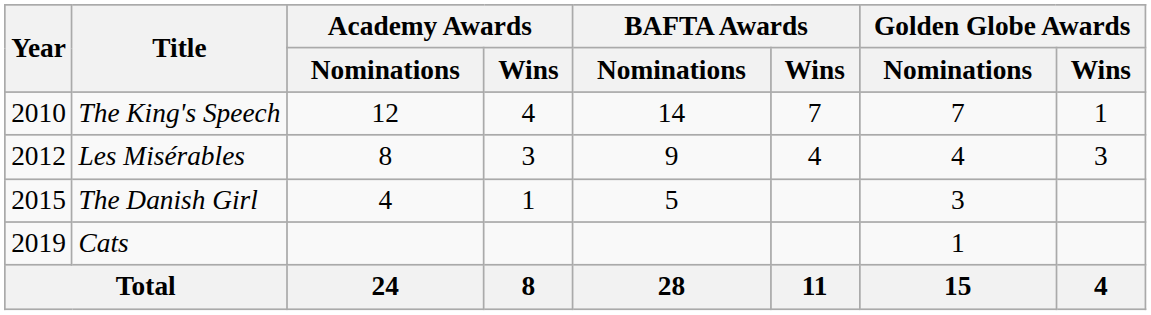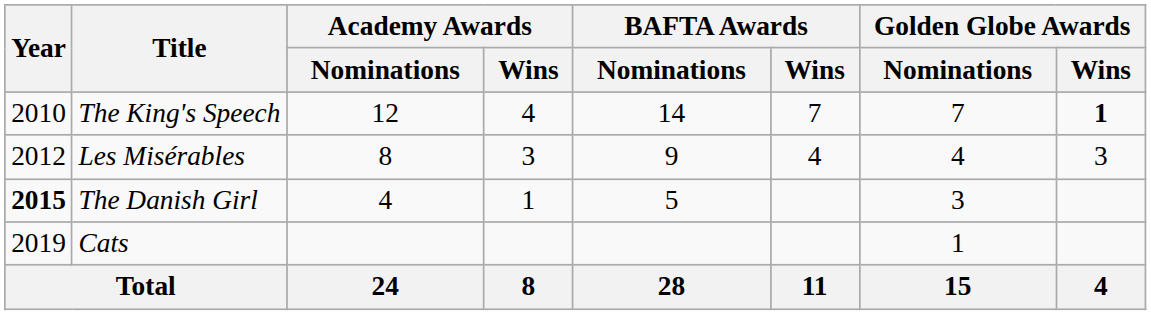(1101, 112) normal -> (1101, 112) bold
(39, 199) normal -> (39, 199) bold
